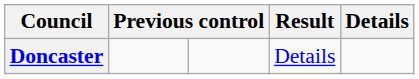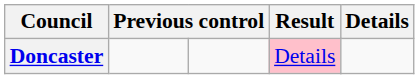(305, 55) no background -> (305, 55) pink background
